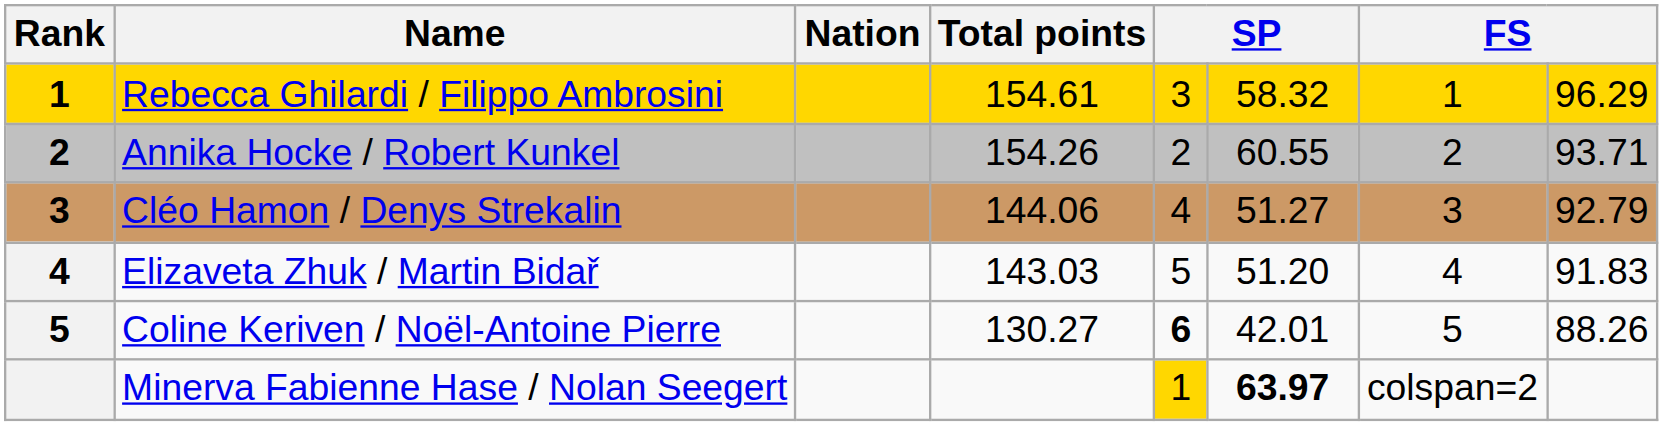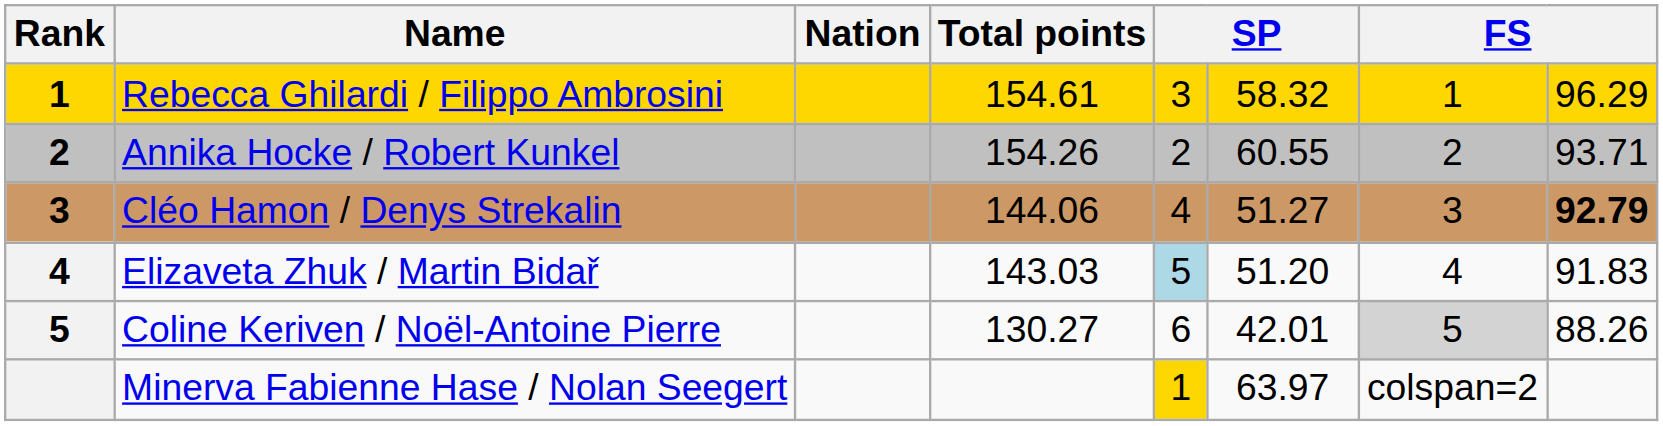(1602, 211) normal -> (1602, 211) bold
(1181, 270) no background -> (1181, 270) lightblue background
(1181, 329) bold -> (1181, 329) normal
(1452, 329) no background -> (1452, 329) lightgrey background
(1283, 388) bold -> (1283, 388) normal
